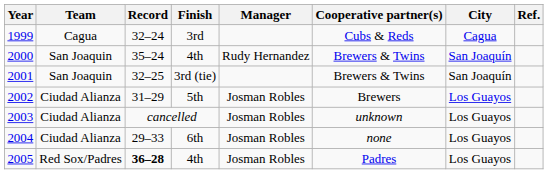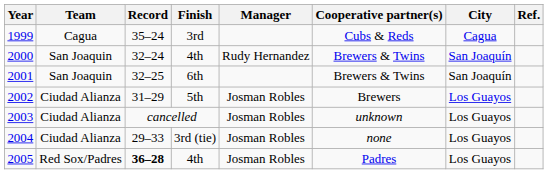(148, 35) 32–24 -> (148, 35) 35–24
(148, 55) 35–24 -> (148, 55) 32–24
(195, 76) 3rd (tie) -> (195, 76) 6th
(195, 138) 6th -> (195, 138) 3rd (tie)
